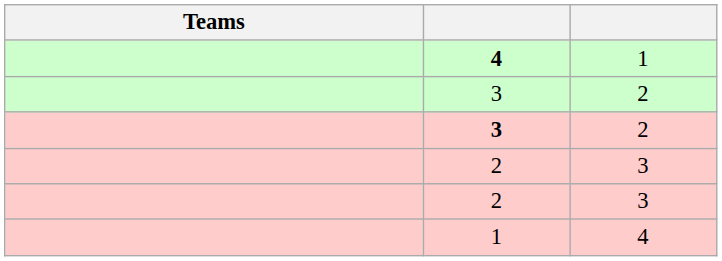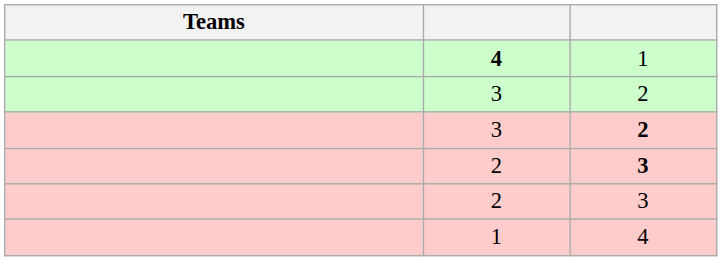(496, 129) bold -> (496, 129) normal
(643, 129) normal -> (643, 129) bold
(643, 165) normal -> (643, 165) bold
